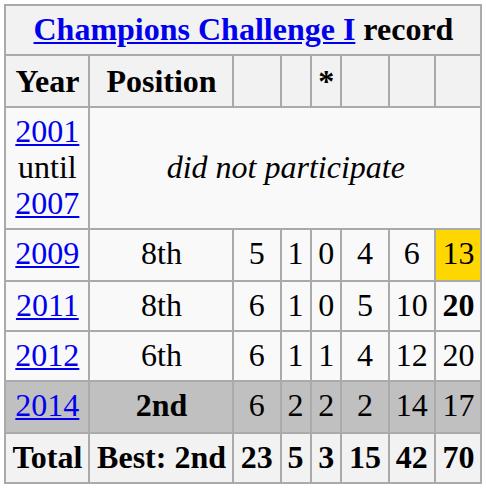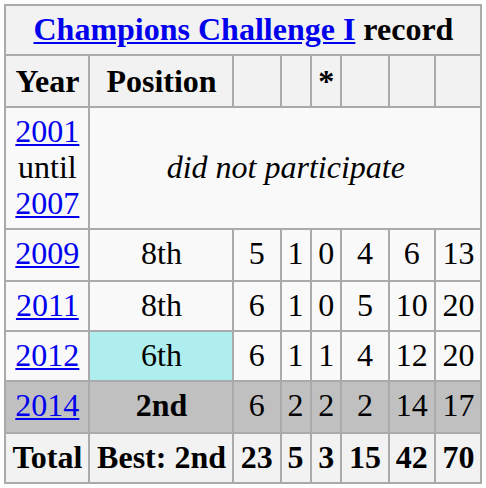(458, 254) gold background -> (458, 254) no background
(458, 304) bold -> (458, 304) normal
(162, 355) no background -> (162, 355) paleturquoise background
